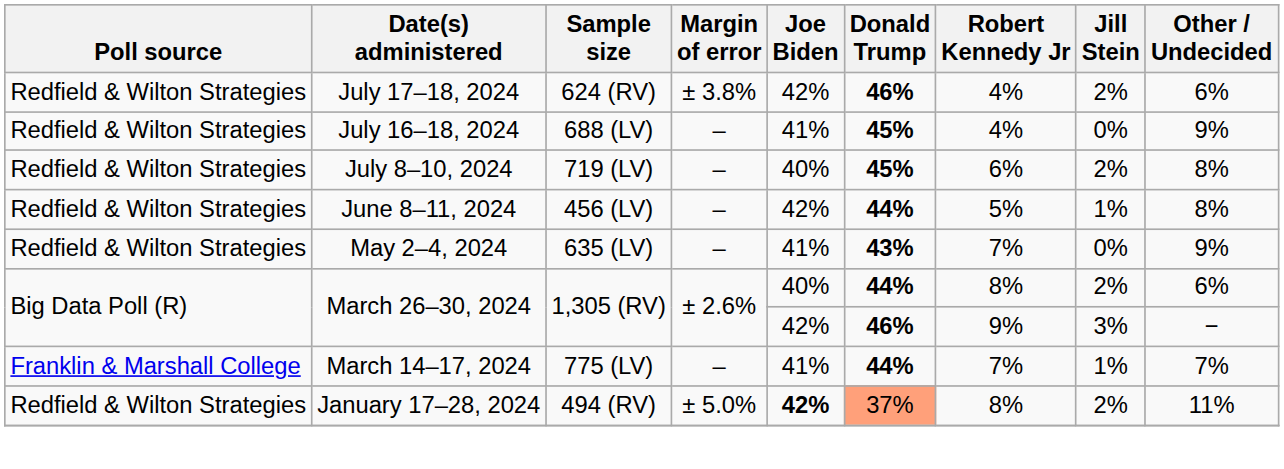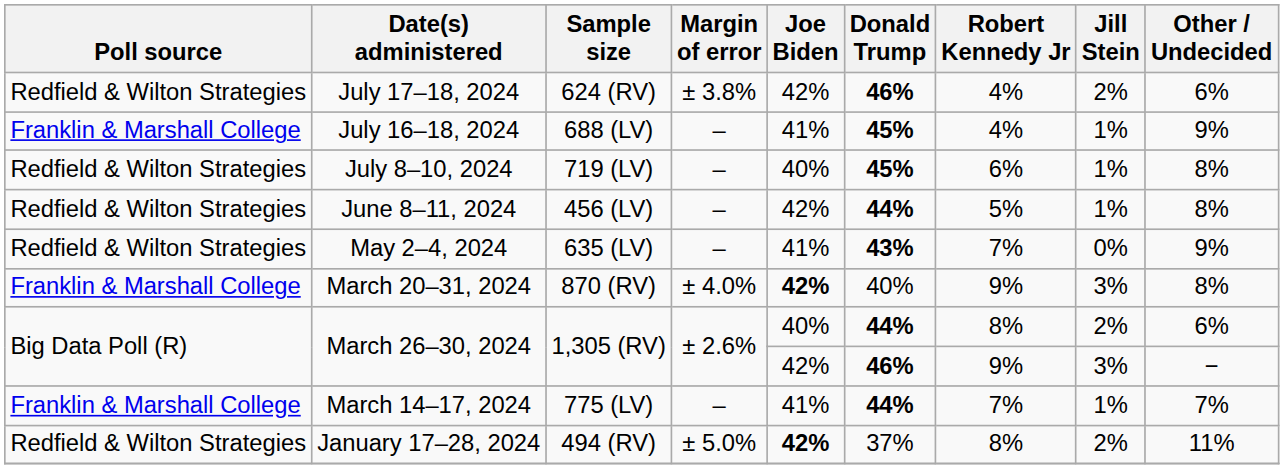(158, 130) Redfield & Wilton Strategies -> (156, 130) Franklin & Marshall College
(1111, 130) 0% -> (1111, 130) 1%
(1111, 170) 2% -> (1111, 170) 1%
+ row: (429, 287)
(890, 405) lightsalmon background -> (890, 444) no background
